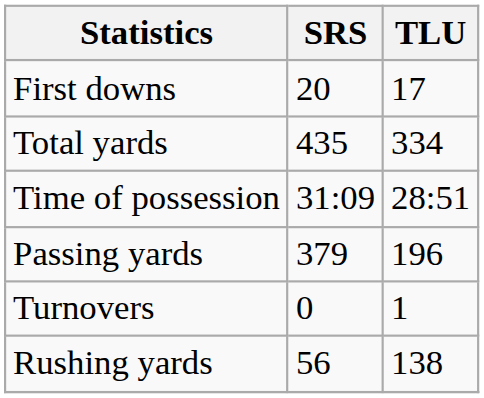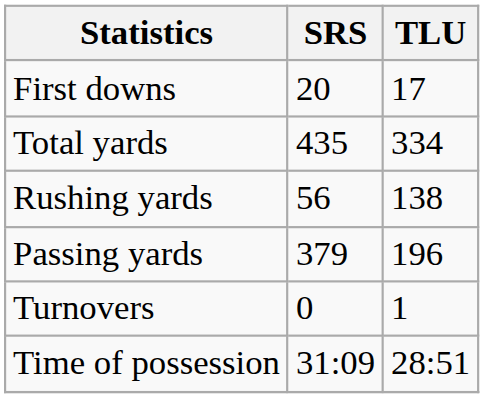rows swapped: (113, 363) <-> (147, 197)
